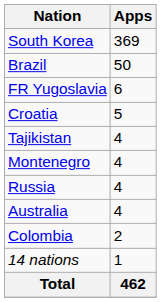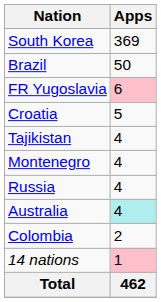(118, 89) no background -> (118, 89) pink background
(118, 211) no background -> (118, 211) paleturquoise background
(118, 260) no background -> (118, 260) pink background
